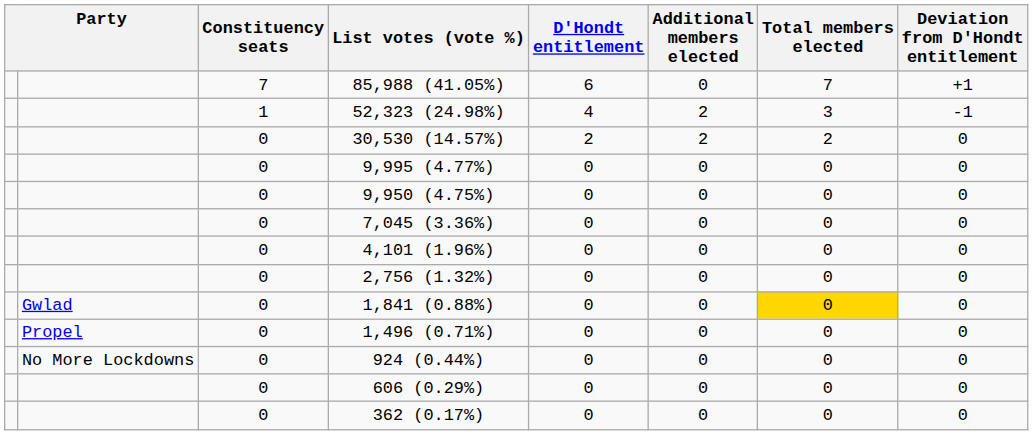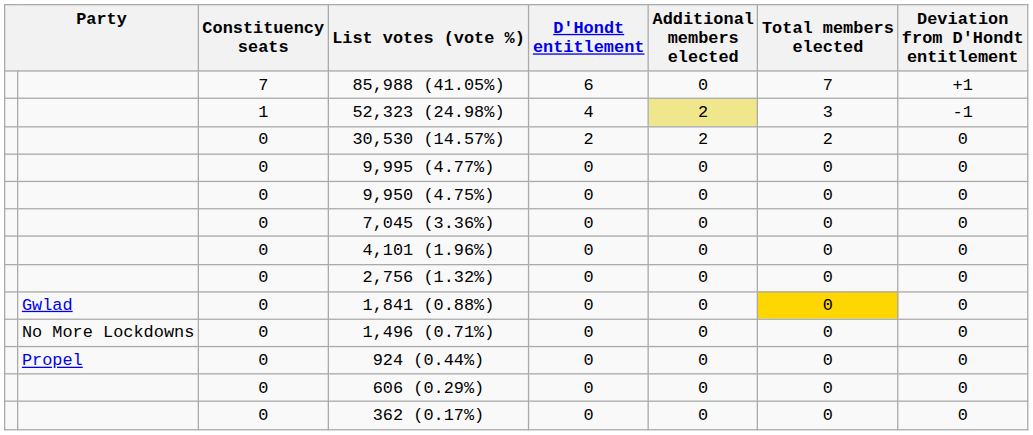(703, 113) no background -> (703, 113) khaki background
(52, 333) Propel -> (108, 333) No More Lockdowns
(108, 360) No More Lockdowns -> (52, 360) Propel
